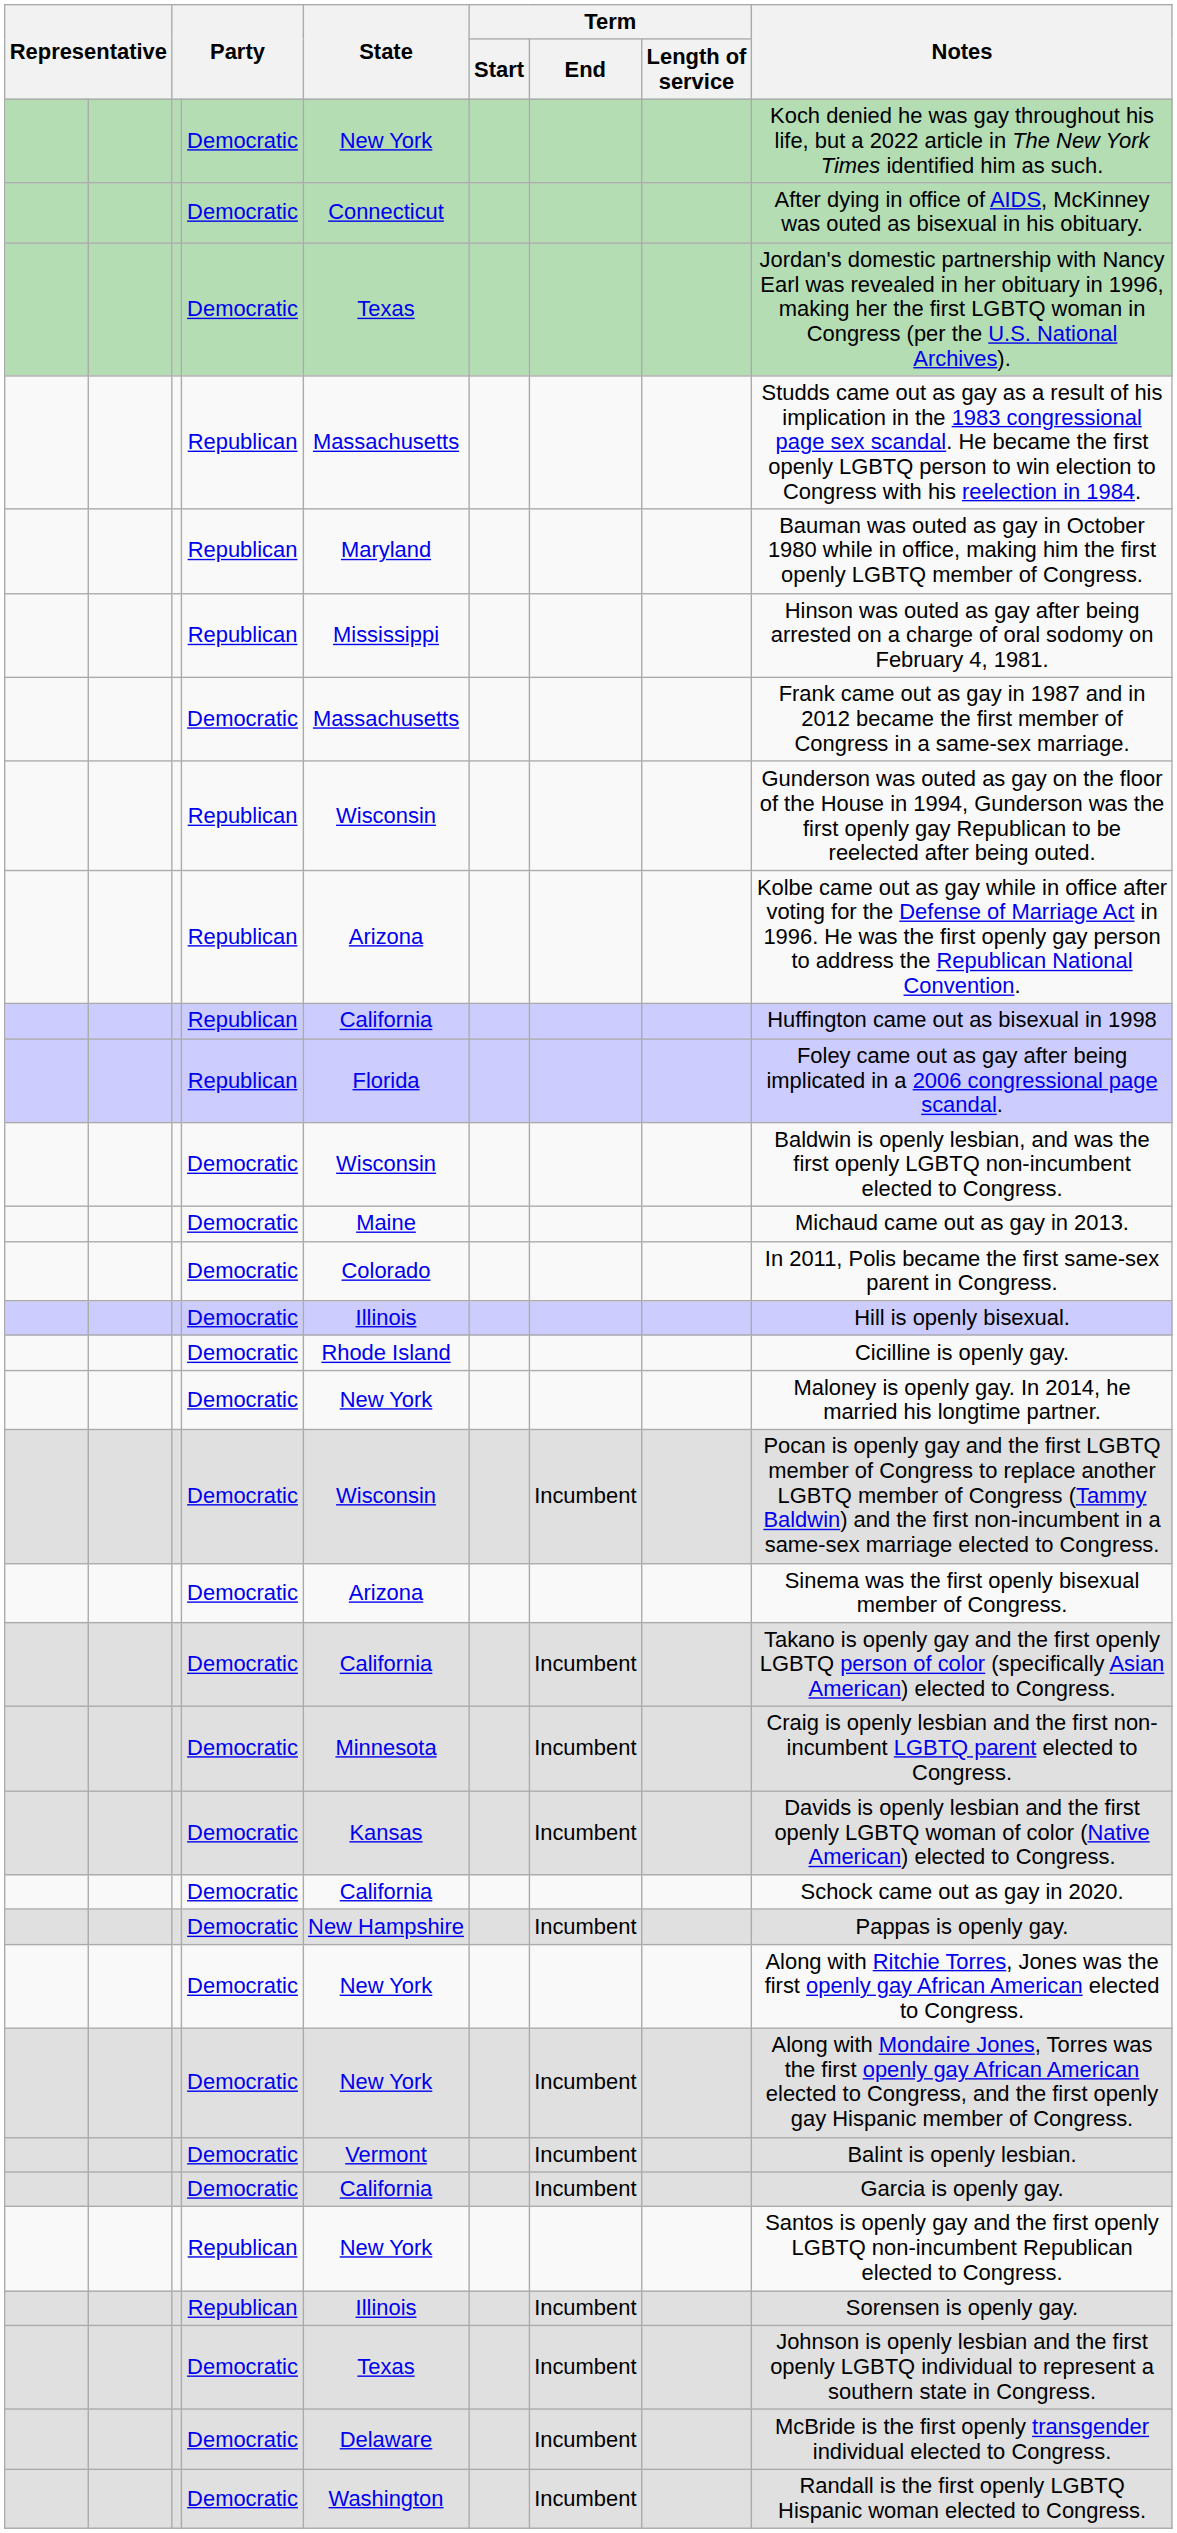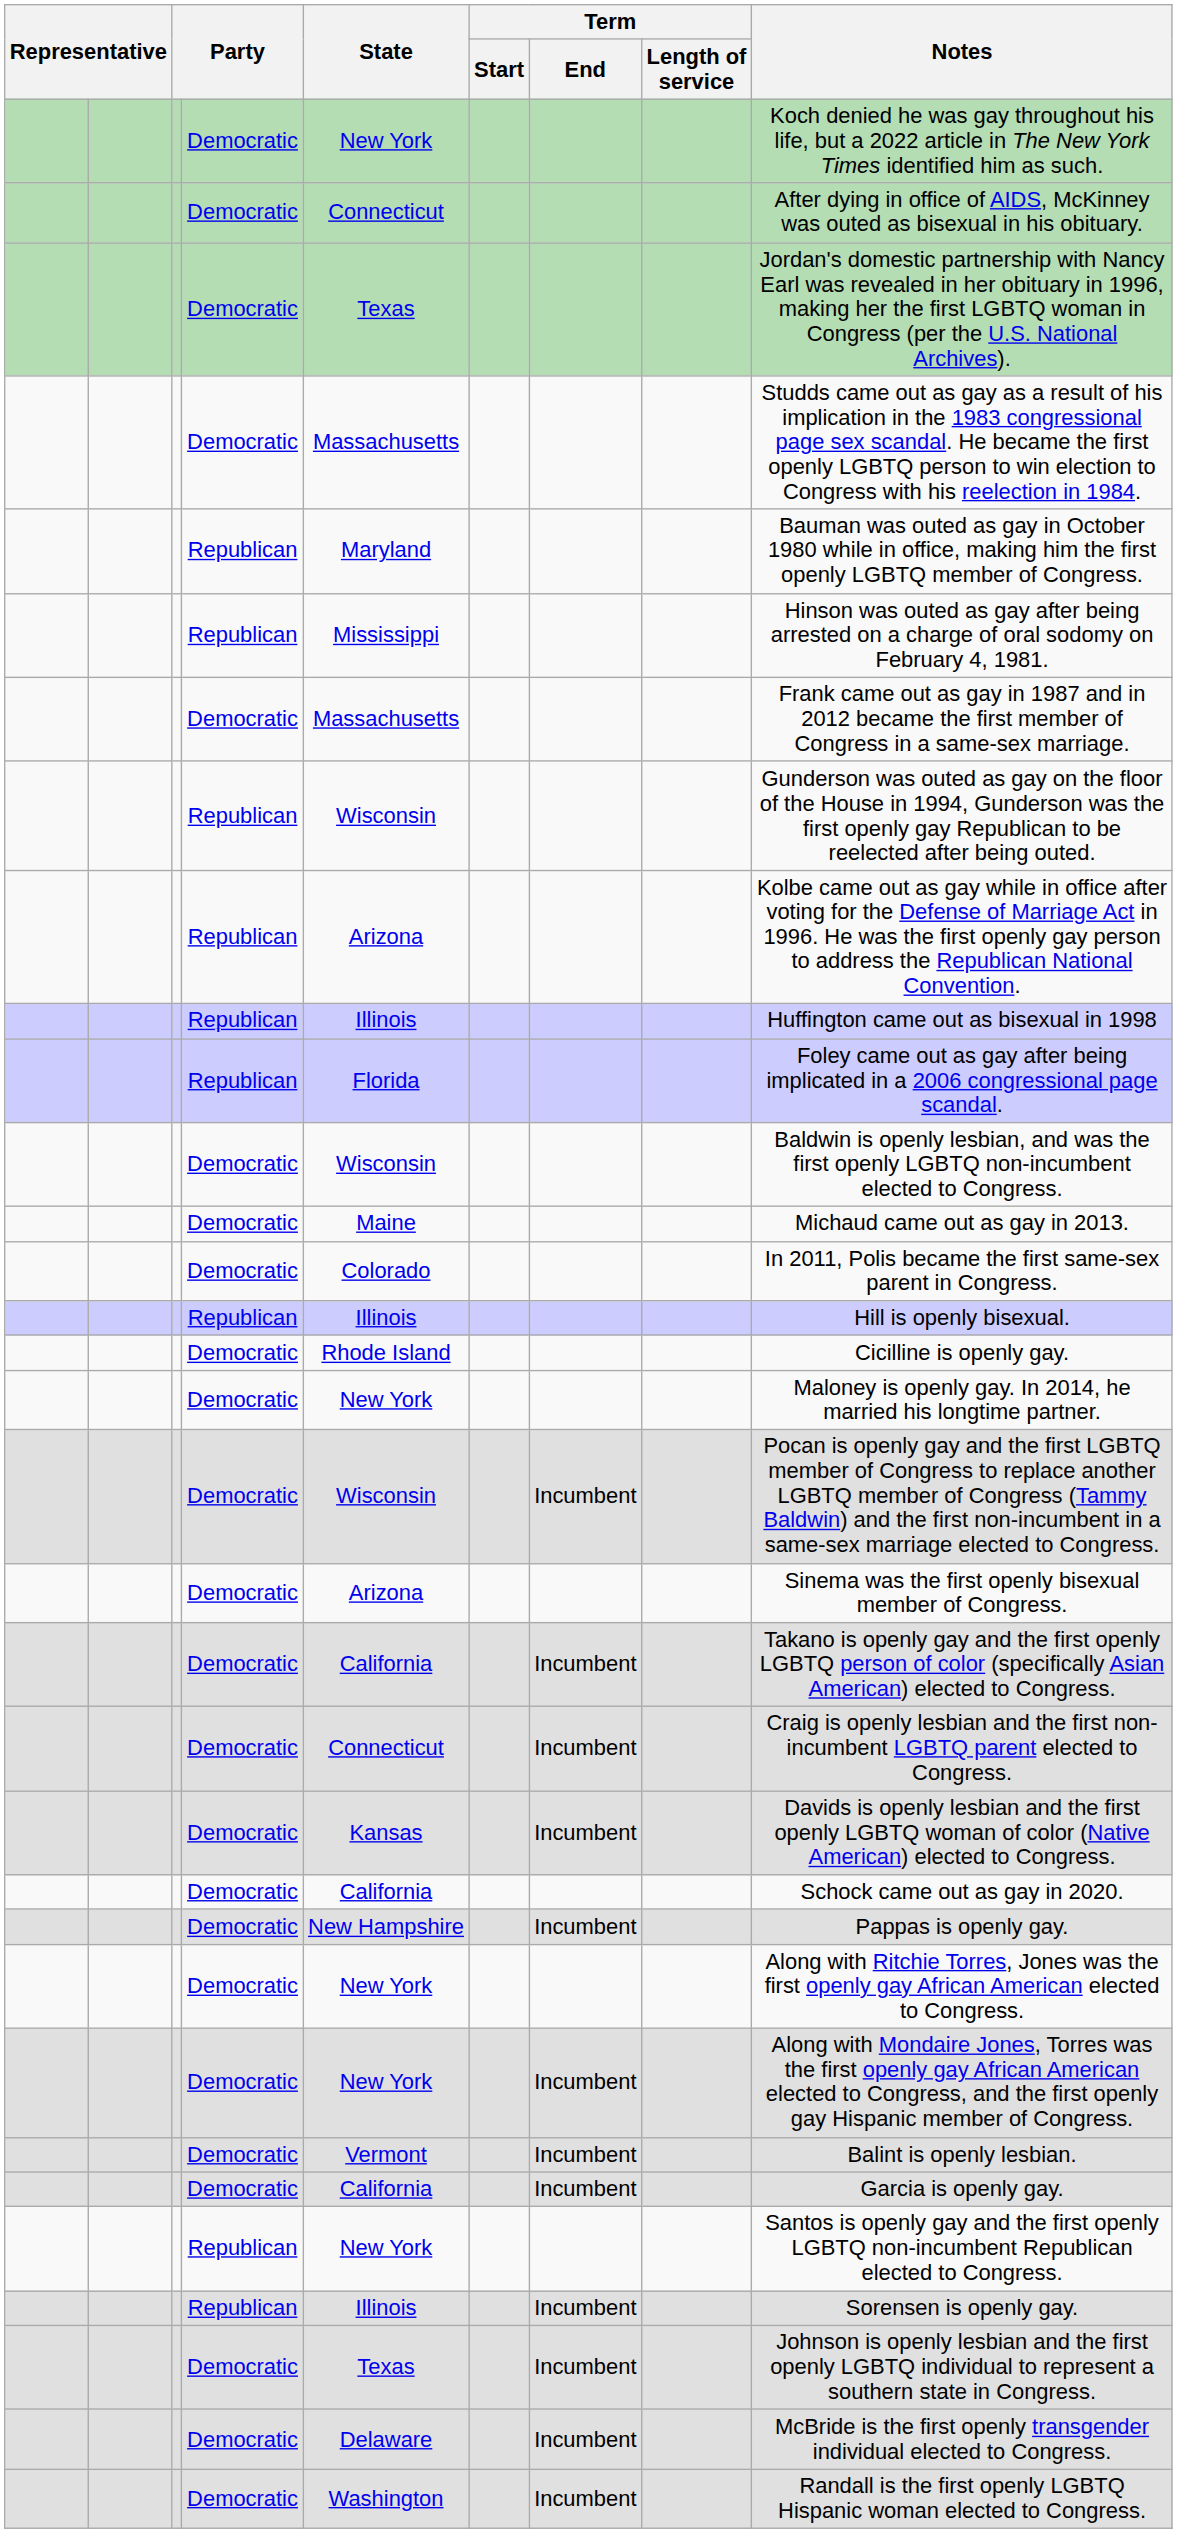(243, 442) Republican -> (243, 442) Democratic
(386, 1020) California -> (386, 1020) Illinois
(243, 1317) Democratic -> (243, 1317) Republican
(386, 1748) Minnesota -> (386, 1748) Connecticut
